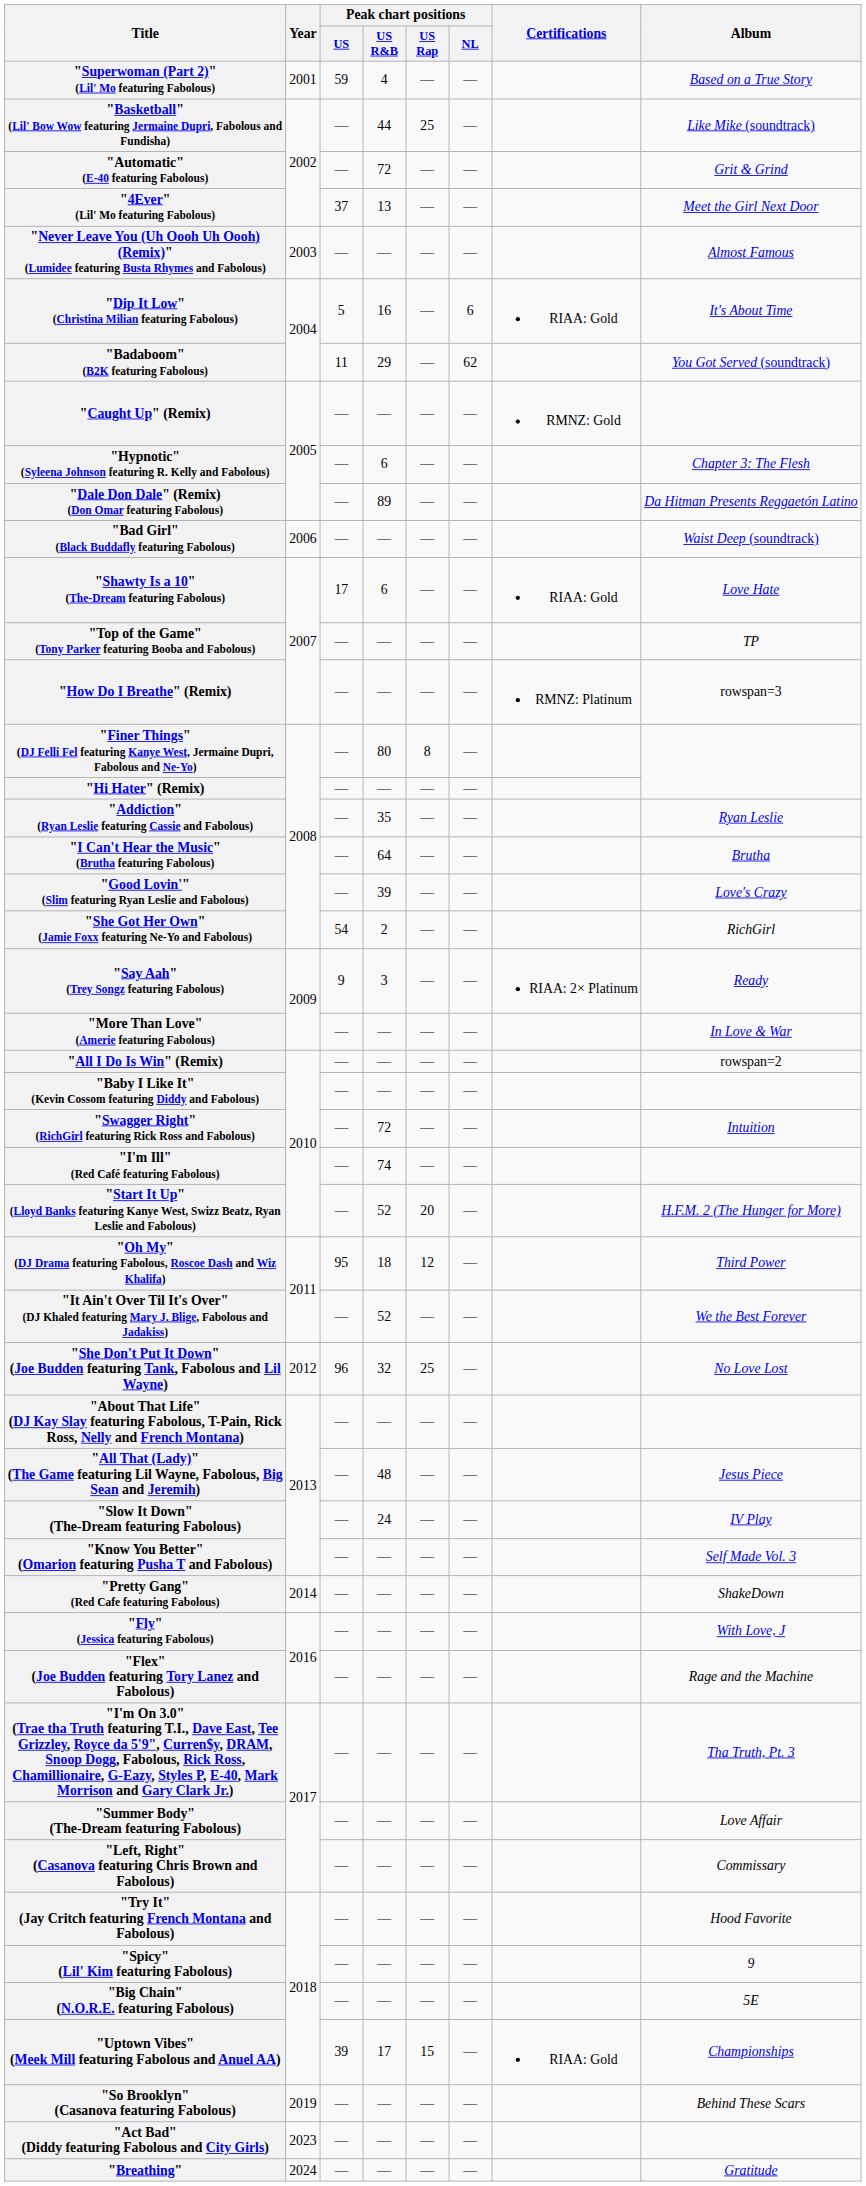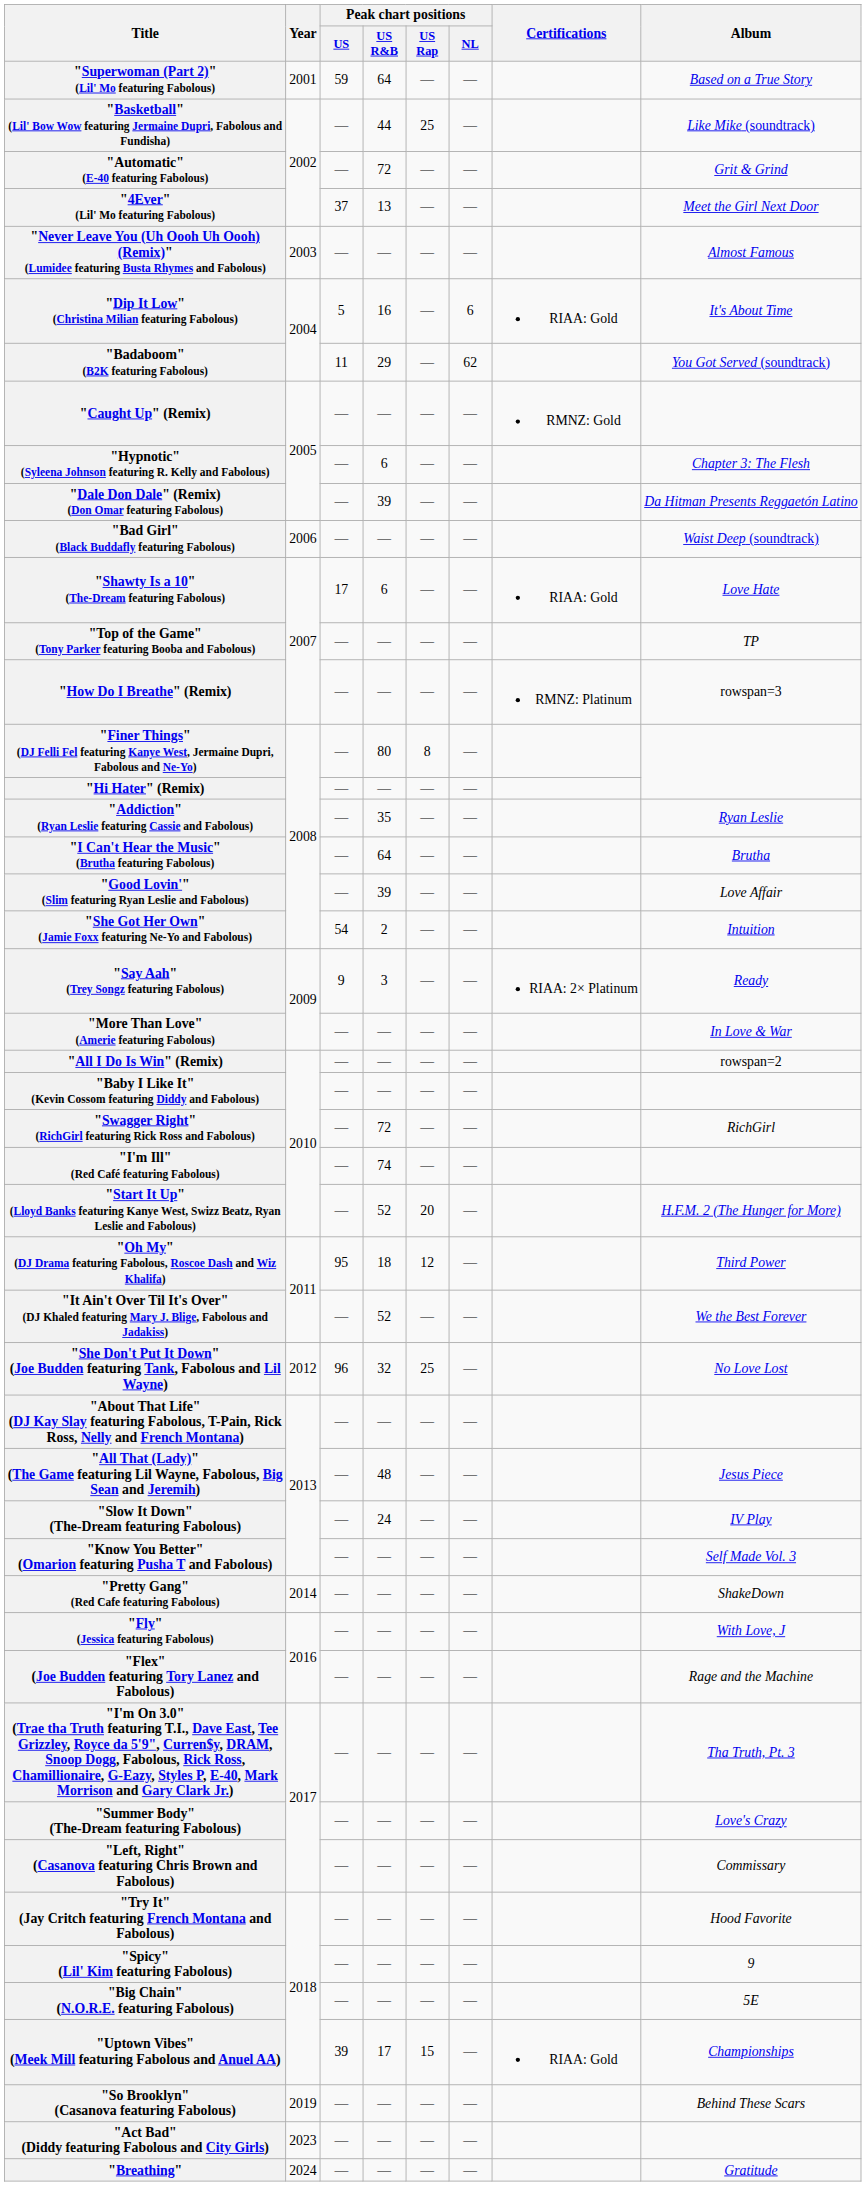(384, 80) 4 -> (384, 80) 64
(384, 501) 89 -> (384, 501) 39
(751, 892) Love's Crazy -> (751, 892) Love Affair
(751, 929) RichGirl -> (751, 929) Intuition
(751, 1128) Intuition -> (751, 1128) RichGirl
(751, 1820) Love Affair -> (751, 1820) Love's Crazy
